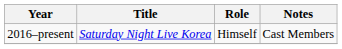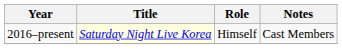(145, 33) no background -> (145, 33) lightyellow background
